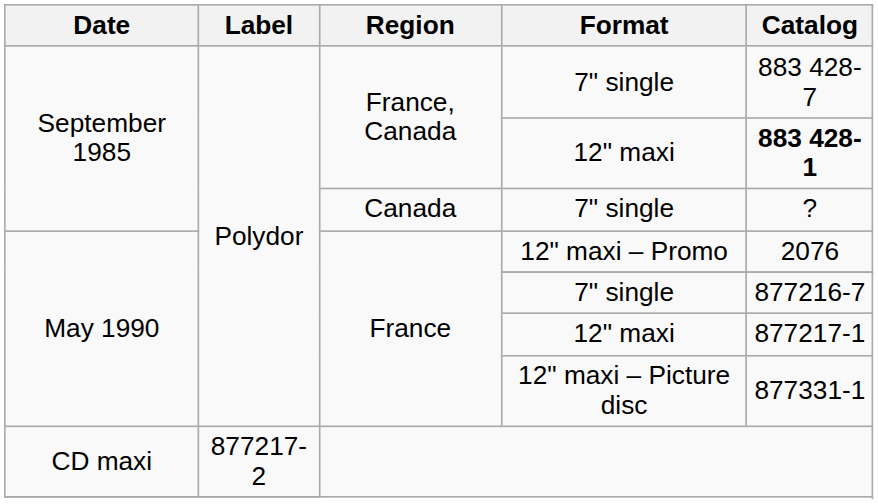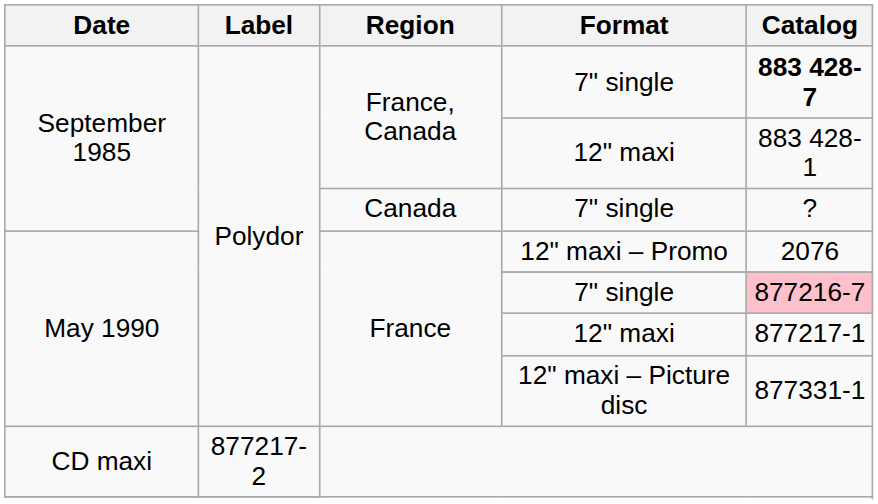(810, 81) normal -> (810, 81) bold
(810, 152) bold -> (810, 152) normal
(810, 292) no background -> (810, 292) pink background
